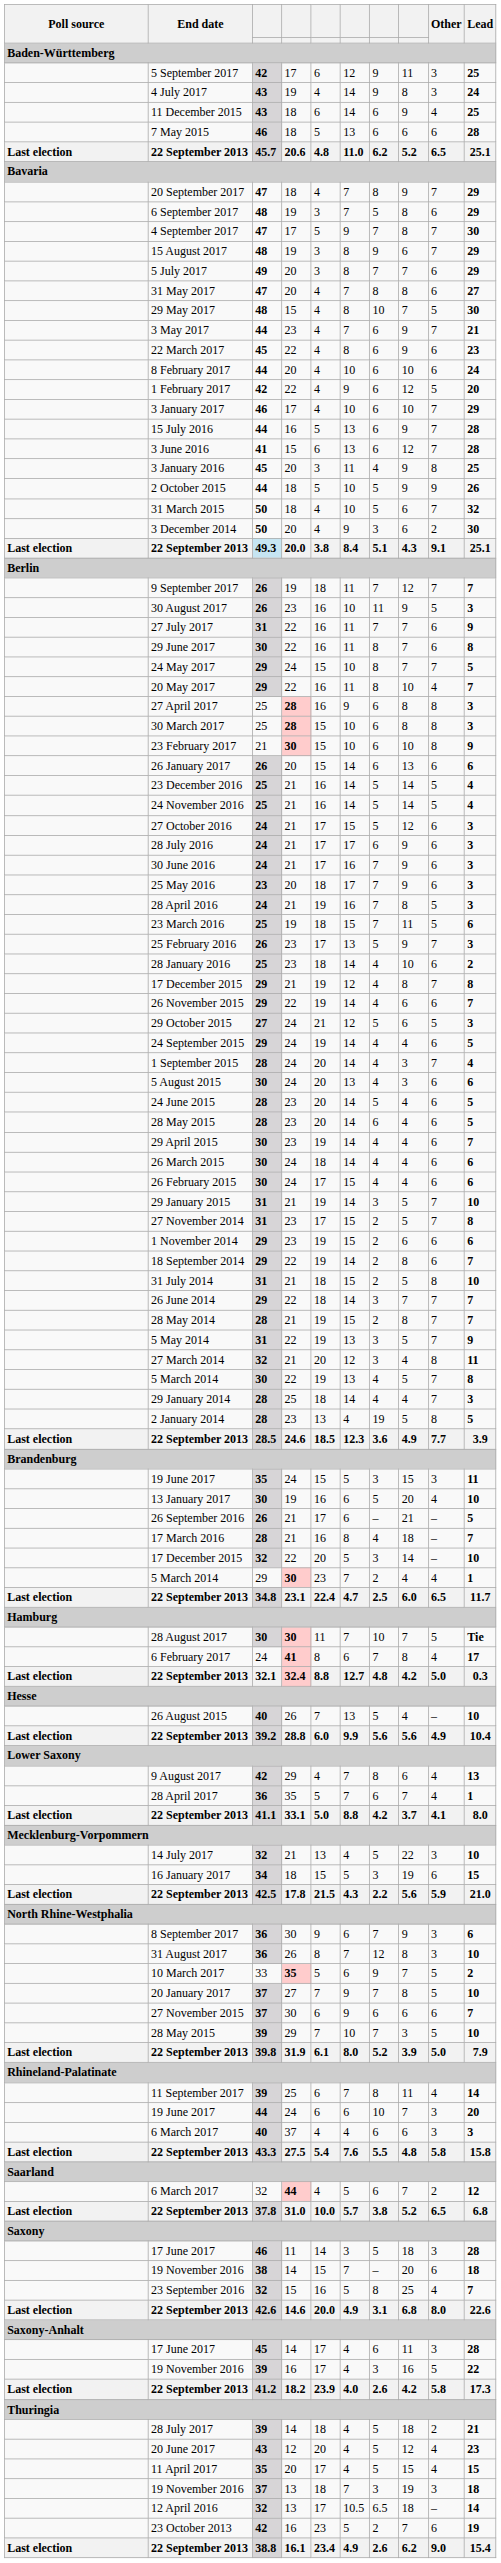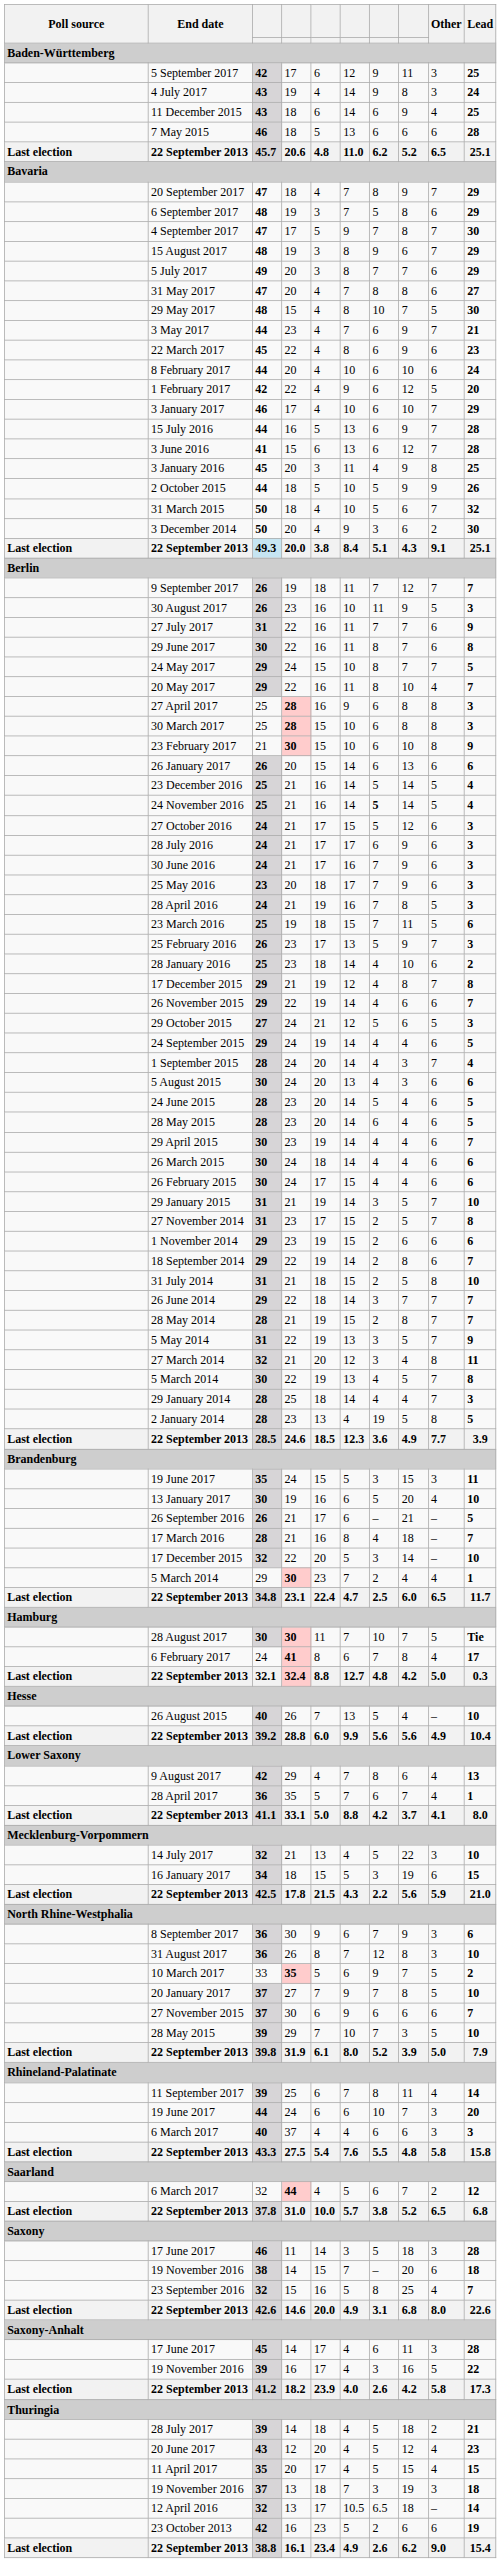(375, 805) normal -> (375, 805) bold
(405, 2528) 7 -> (405, 2528) 6
